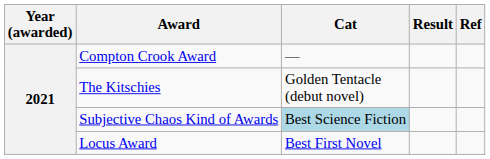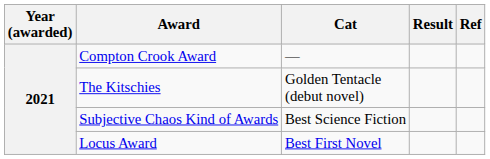(346, 119) lightblue background -> (346, 119) no background
